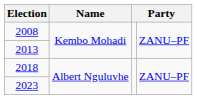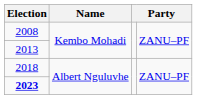(27, 85) normal -> (27, 85) bold
